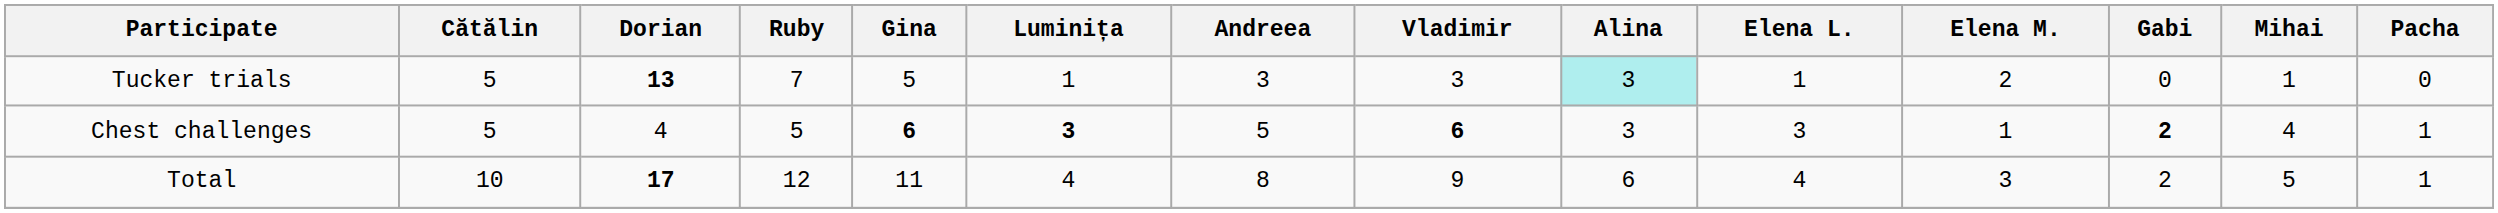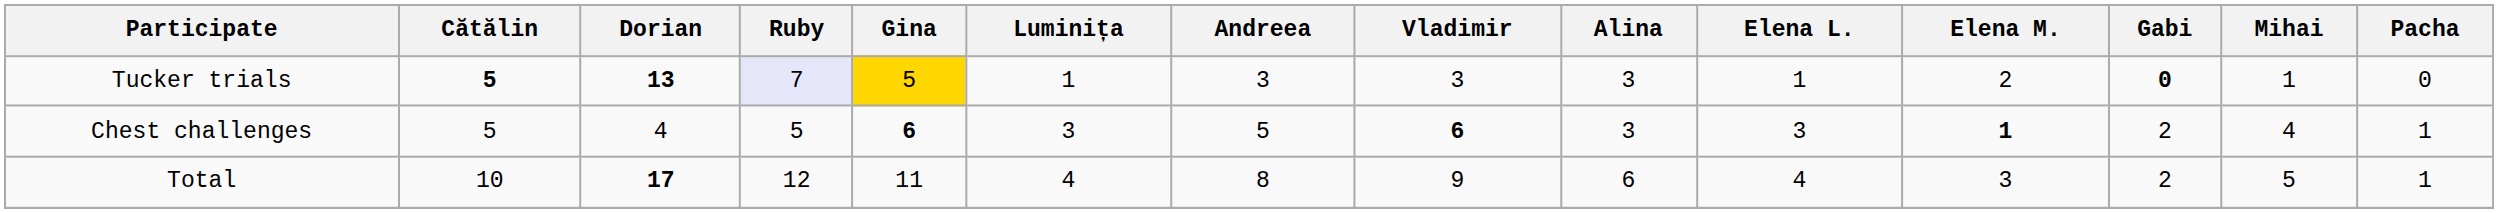(490, 80) normal -> (490, 80) bold
(797, 80) no background -> (797, 80) lavender background
(909, 80) no background -> (909, 80) gold background
(1628, 80) paleturquoise background -> (1628, 80) no background
(2165, 80) normal -> (2165, 80) bold
(1068, 131) bold -> (1068, 131) normal
(2005, 131) normal -> (2005, 131) bold
(2165, 131) bold -> (2165, 131) normal
